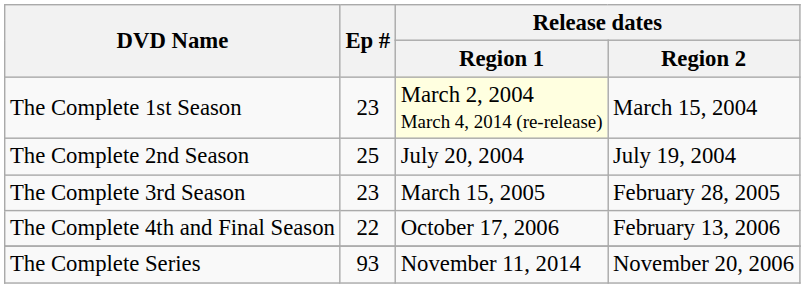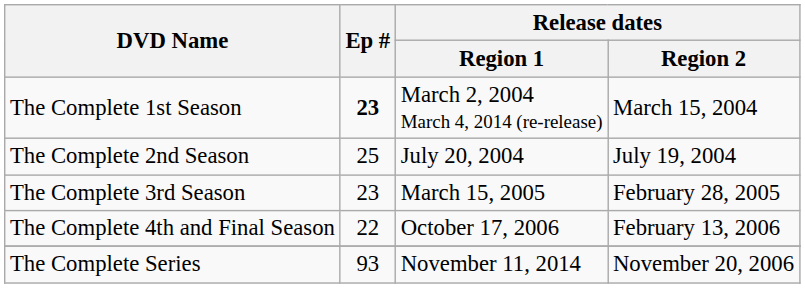(368, 107) normal -> (368, 107) bold
(502, 107) lightyellow background -> (502, 107) no background
